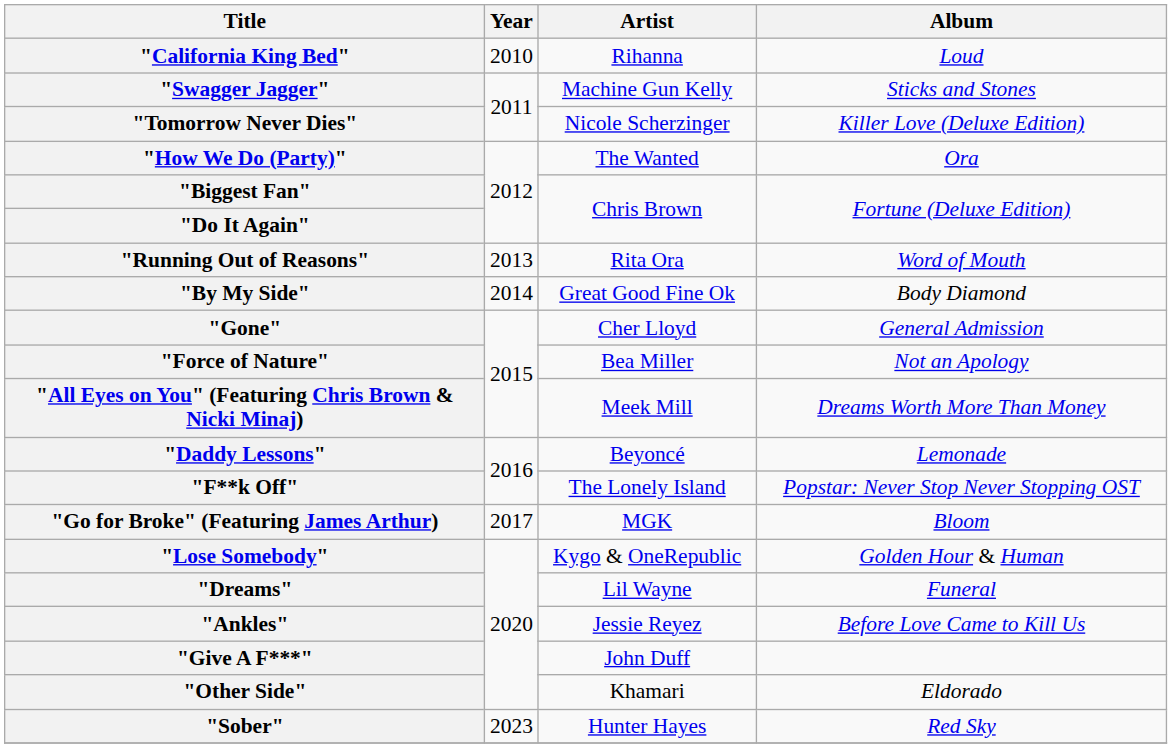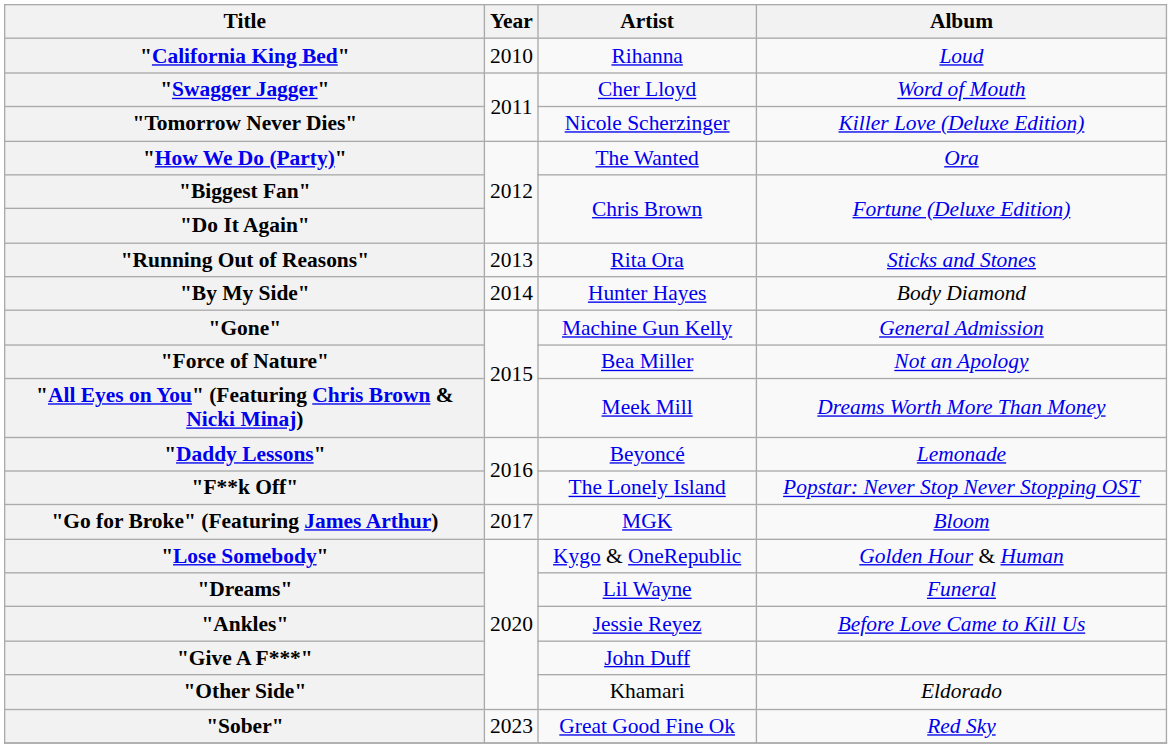(647, 89) Machine Gun Kelly -> (647, 89) Cher Lloyd
(961, 89) Sticks and Stones -> (961, 89) Word of Mouth
(961, 259) Word of Mouth -> (961, 259) Sticks and Stones
(647, 293) Great Good Fine Ok -> (647, 293) Hunter Hayes
(647, 327) Cher Lloyd -> (647, 327) Machine Gun Kelly
(647, 725) Hunter Hayes -> (647, 725) Great Good Fine Ok
